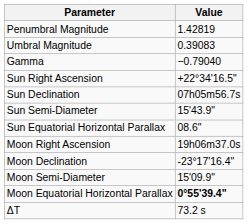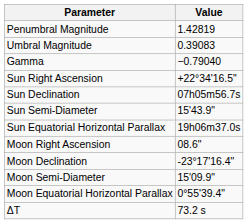(189, 128) 08.6" -> (209, 128) 19h06m37.0s
(209, 144) 19h06m37.0s -> (189, 144) 08.6"
(202, 194) bold -> (201, 194) normal
